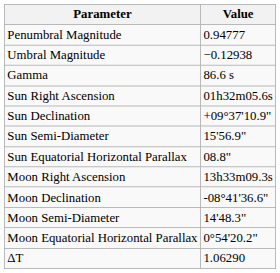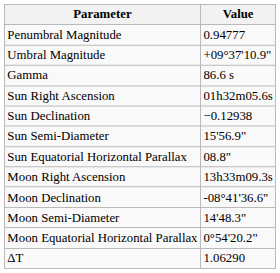(228, 55) −0.12938 -> (237, 55) +09°37'10.9"
(237, 116) +09°37'10.9" -> (228, 116) −0.12938
